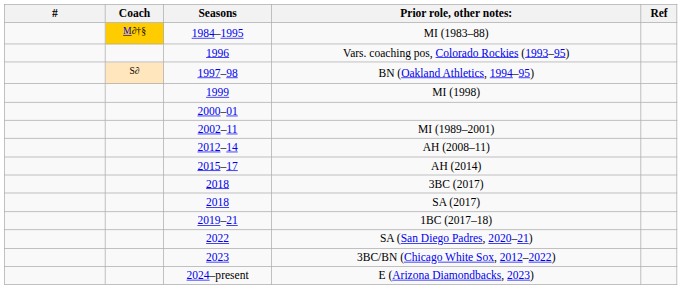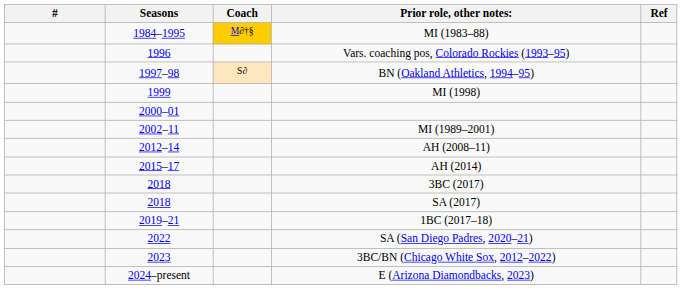columns swapped: (135, 13) <-> (218, 13)
